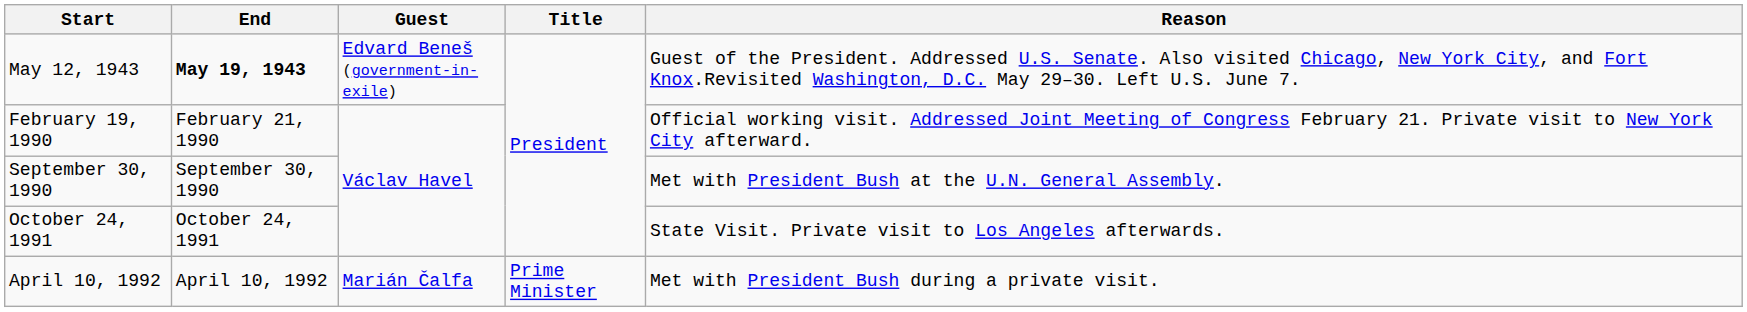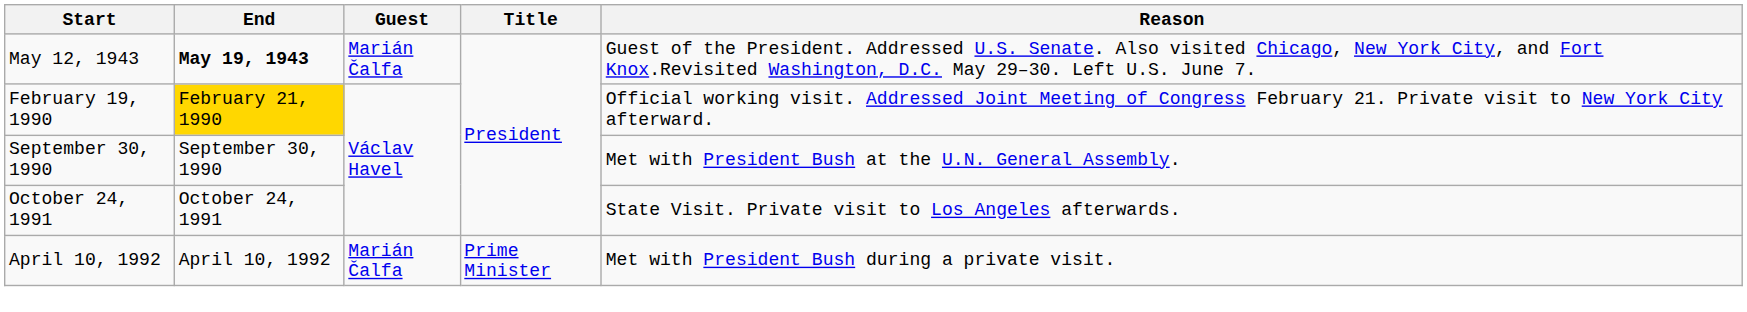(410, 69) Edvard Beneš (government-in-exile) -> (381, 59) Marián Čalfa
(241, 130) no background -> (244, 110) gold background
